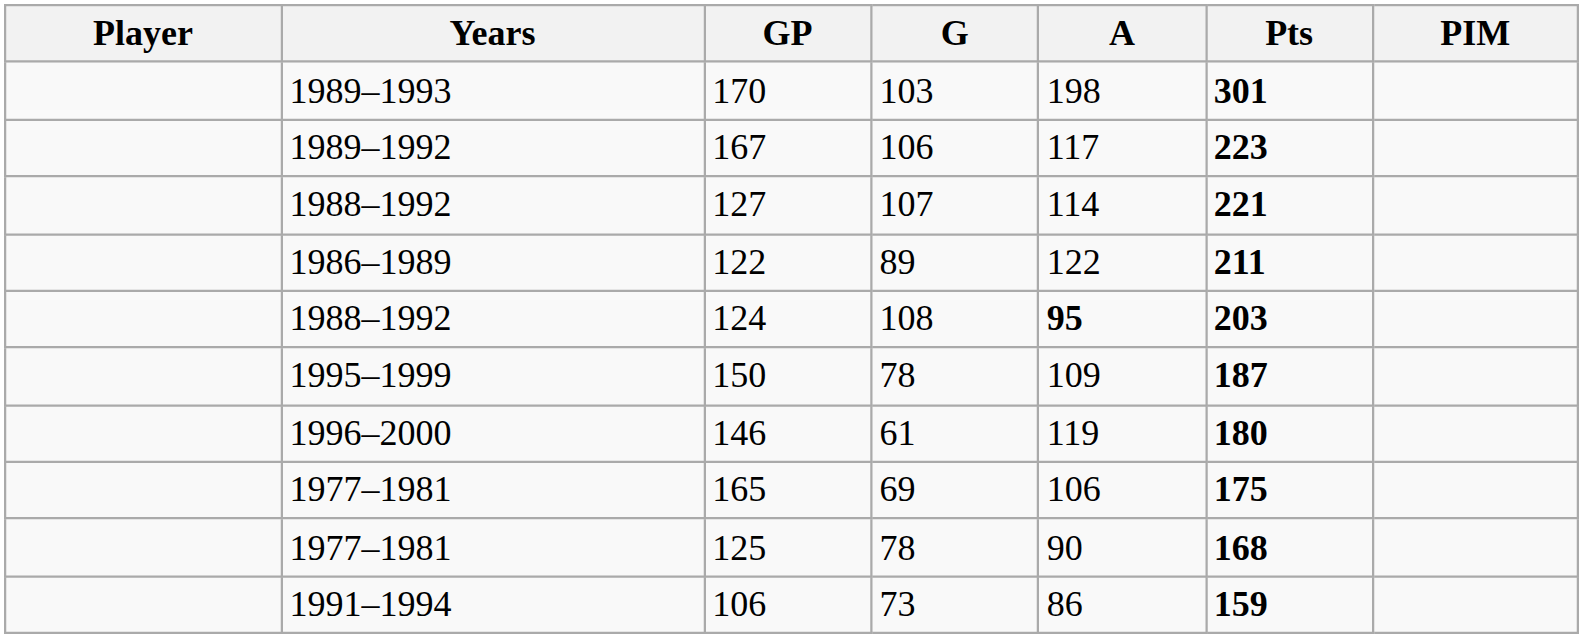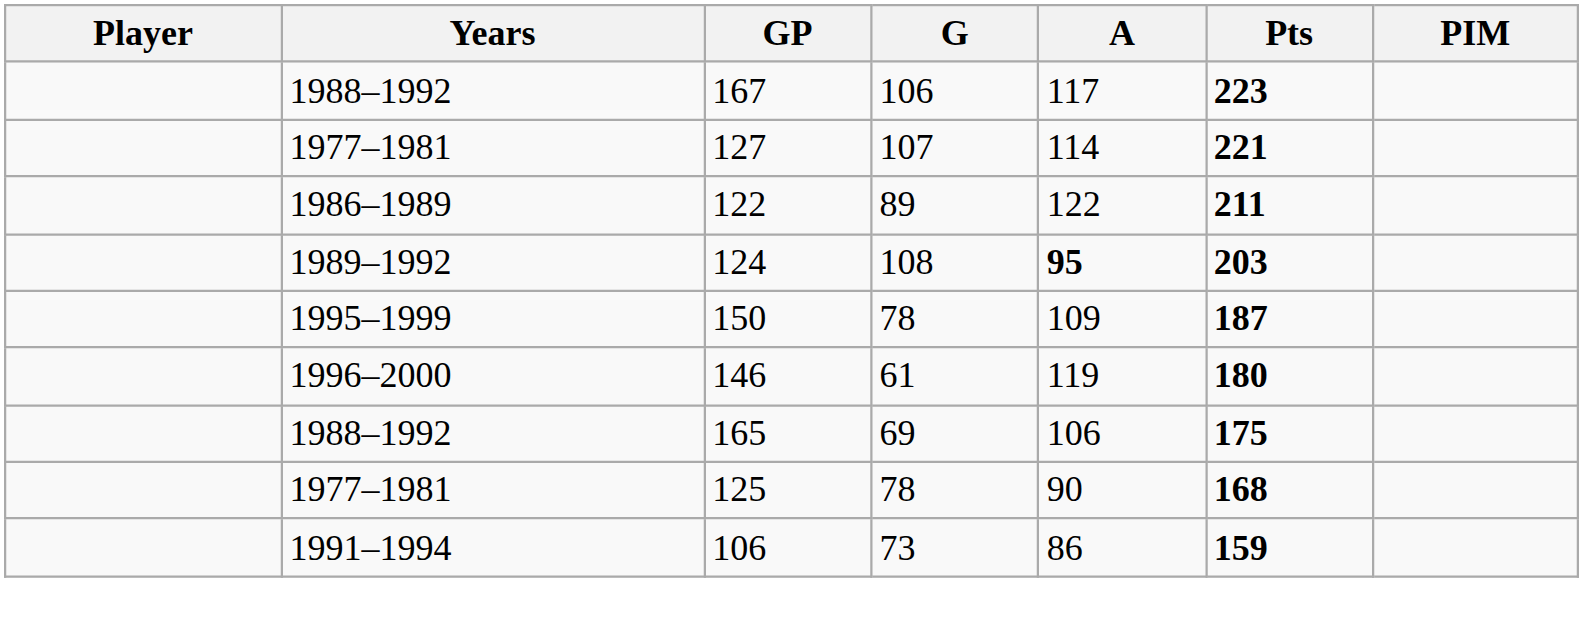- row: (739, 90)
(370, 147) 1989–1992 -> (370, 90) 1988–1992
(370, 204) 1988–1992 -> (370, 147) 1977–1981
(370, 318) 1988–1992 -> (370, 261) 1989–1992
(370, 489) 1977–1981 -> (370, 432) 1988–1992
